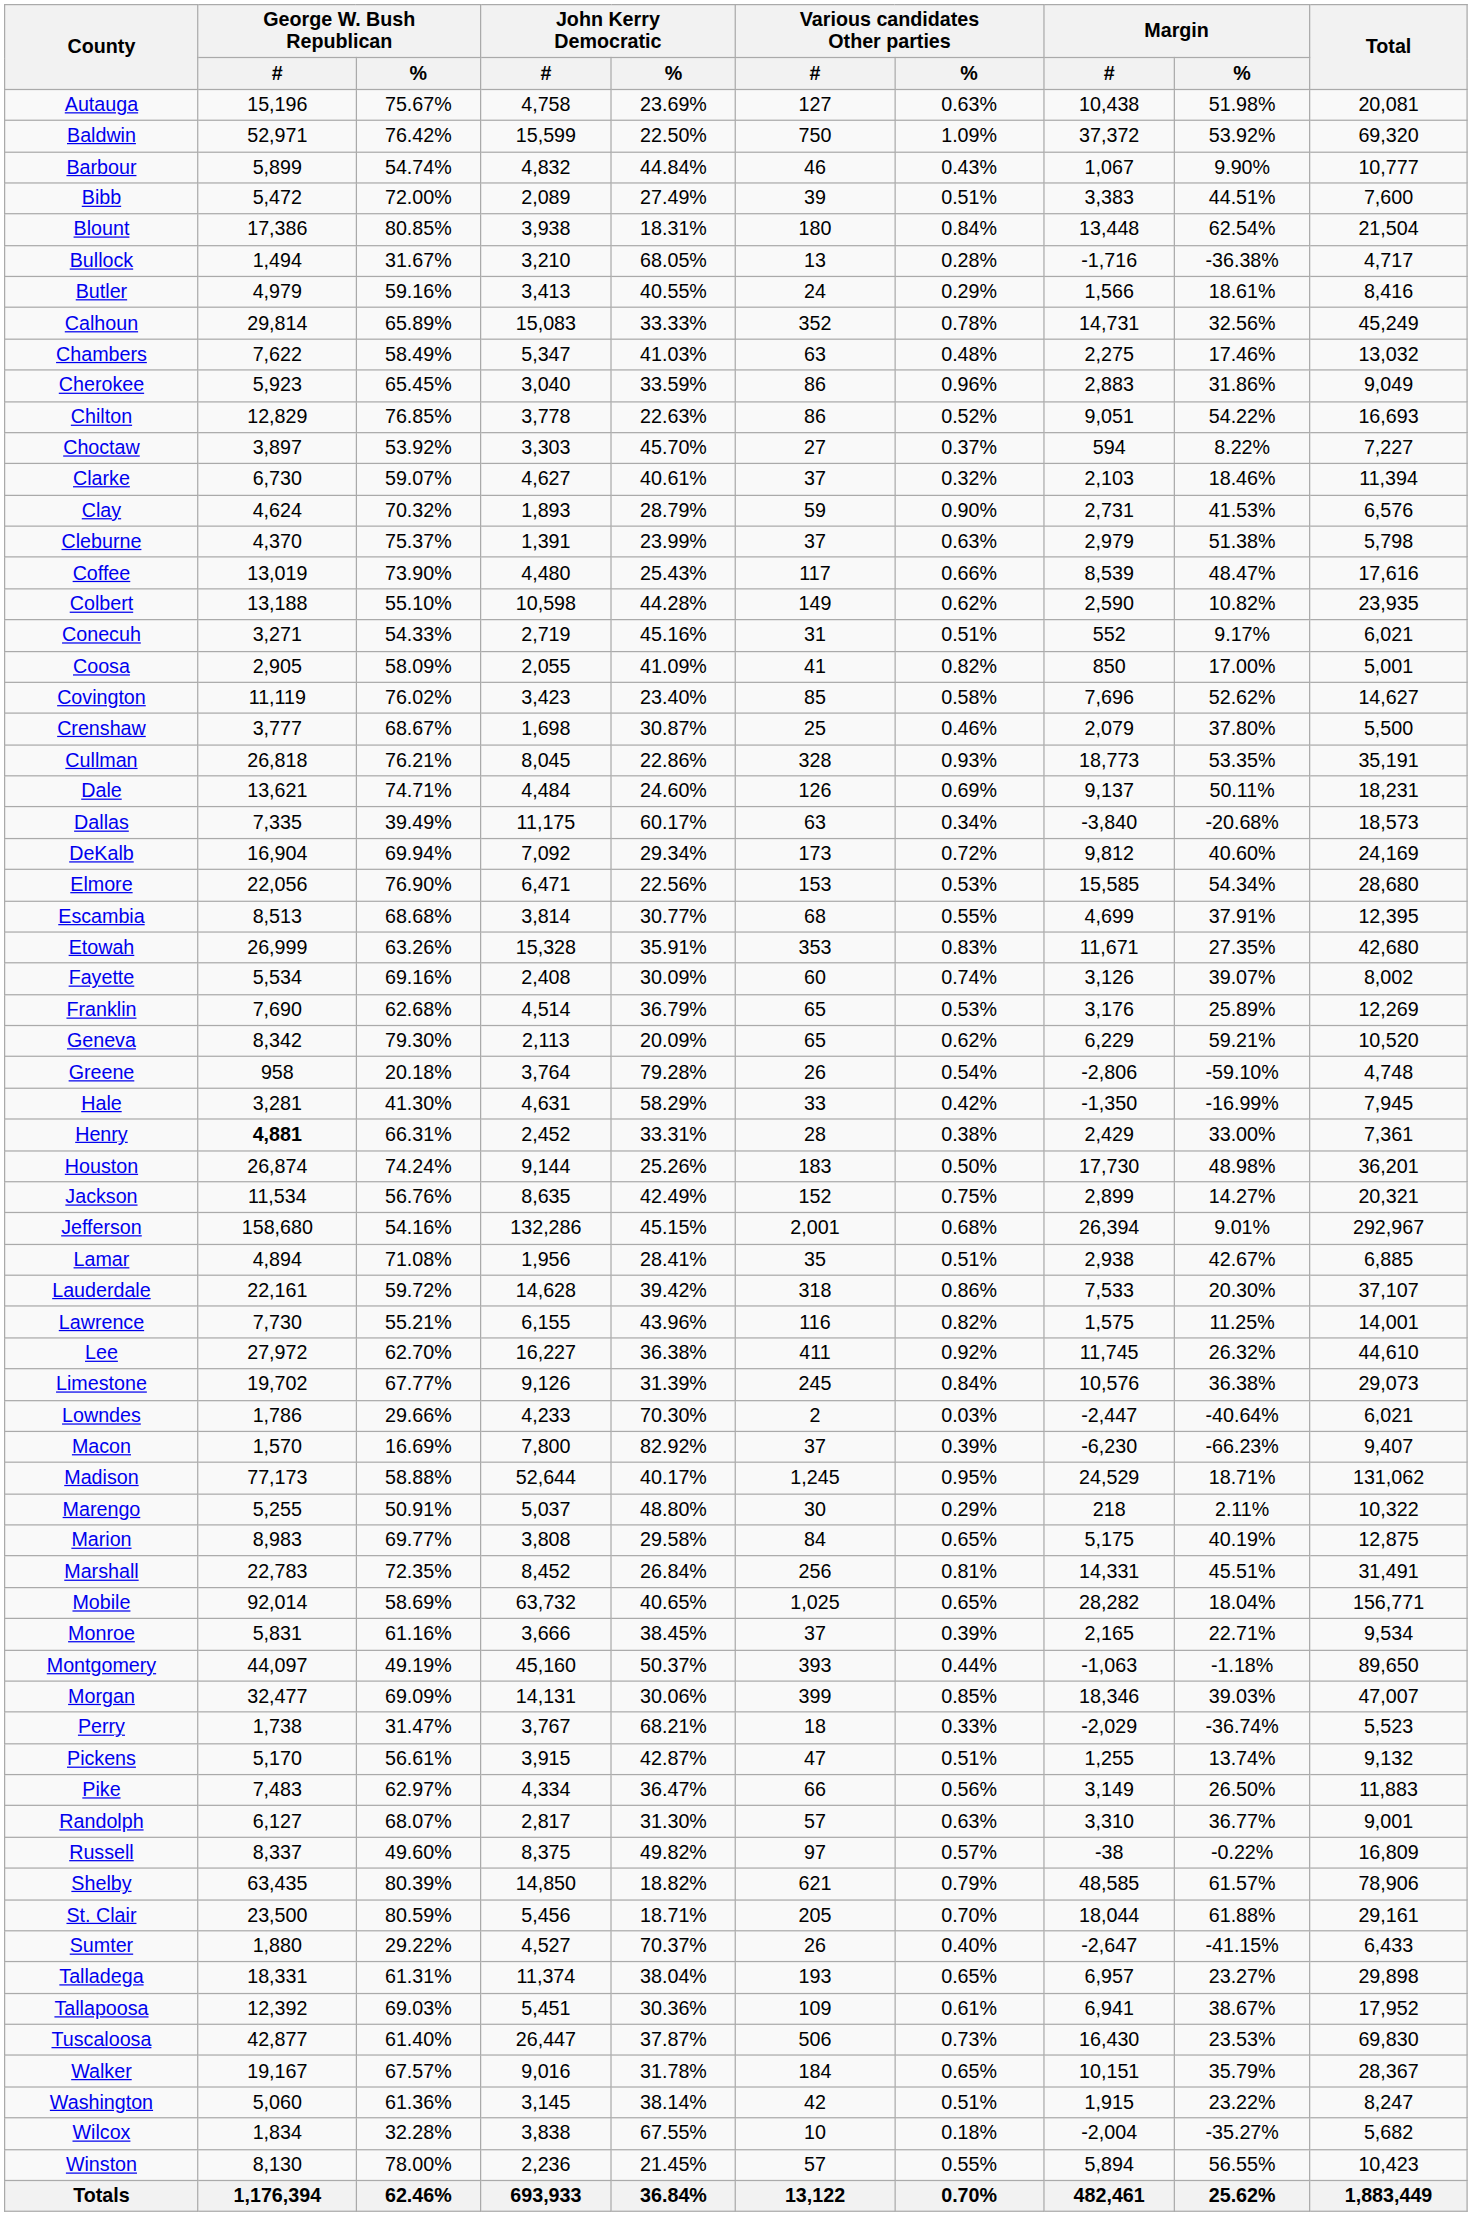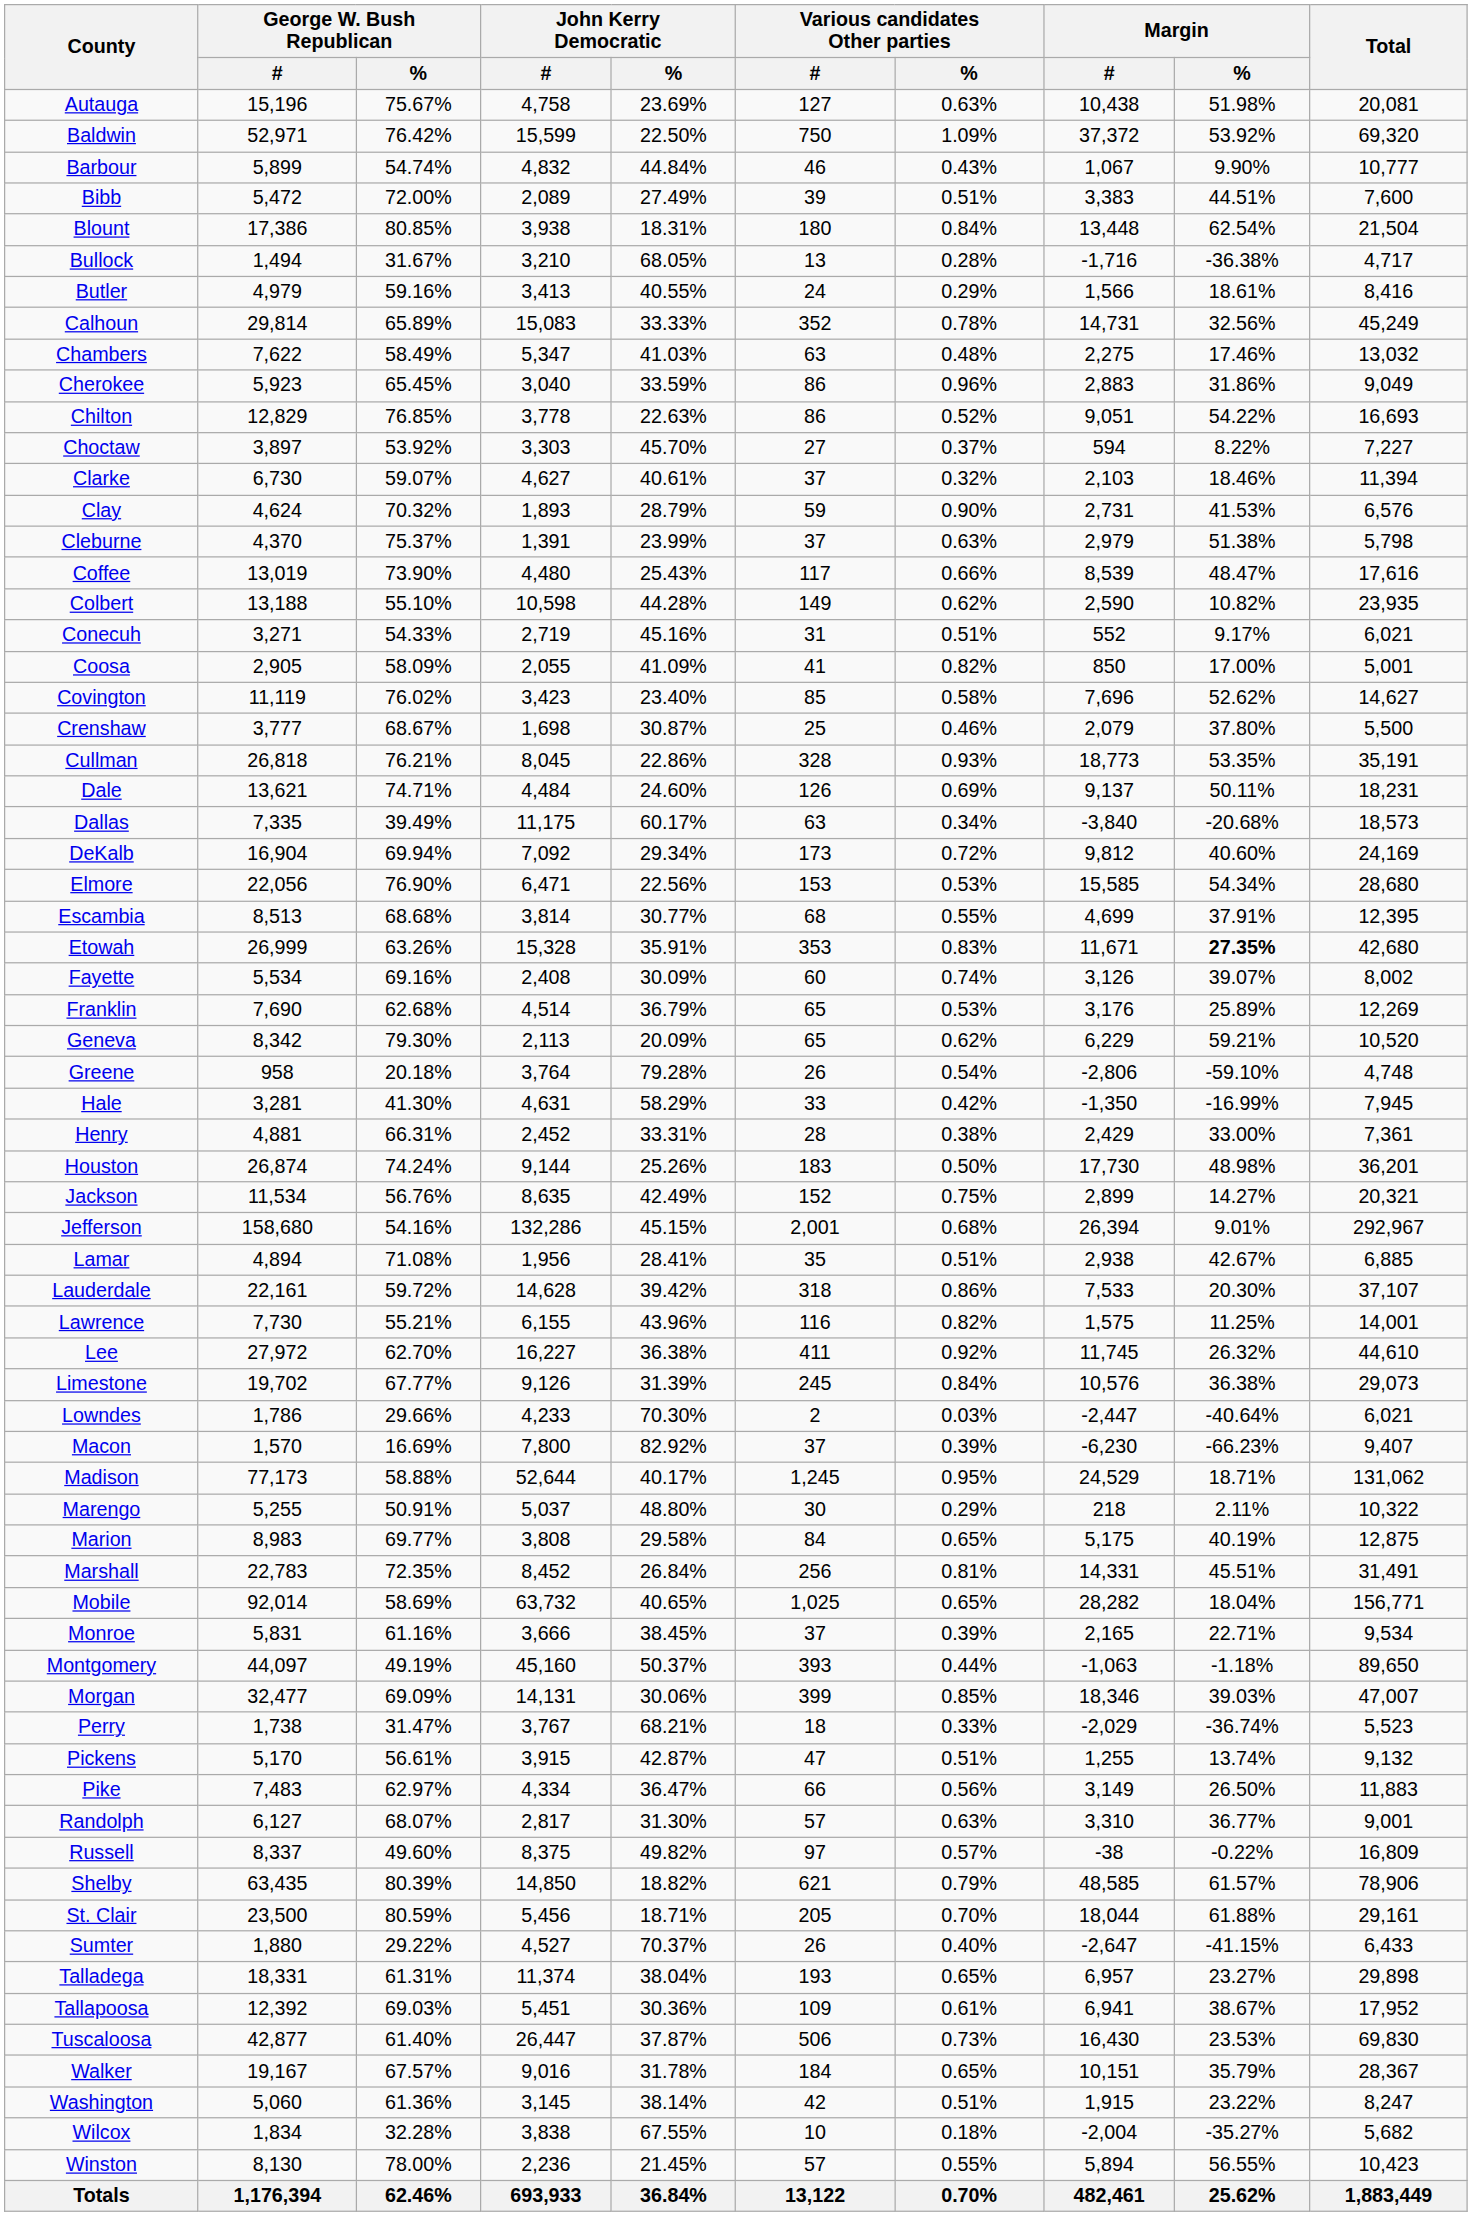(1242, 947) normal -> (1242, 947) bold
(277, 1134) bold -> (277, 1134) normal
